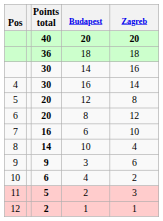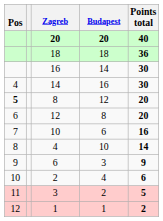columns swapped: (134, 21) <-> (46, 17)
(15, 100) normal -> (15, 100) bold
